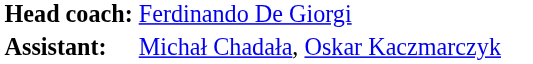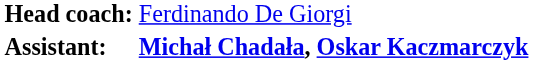(320, 47) normal -> (334, 47) bold
